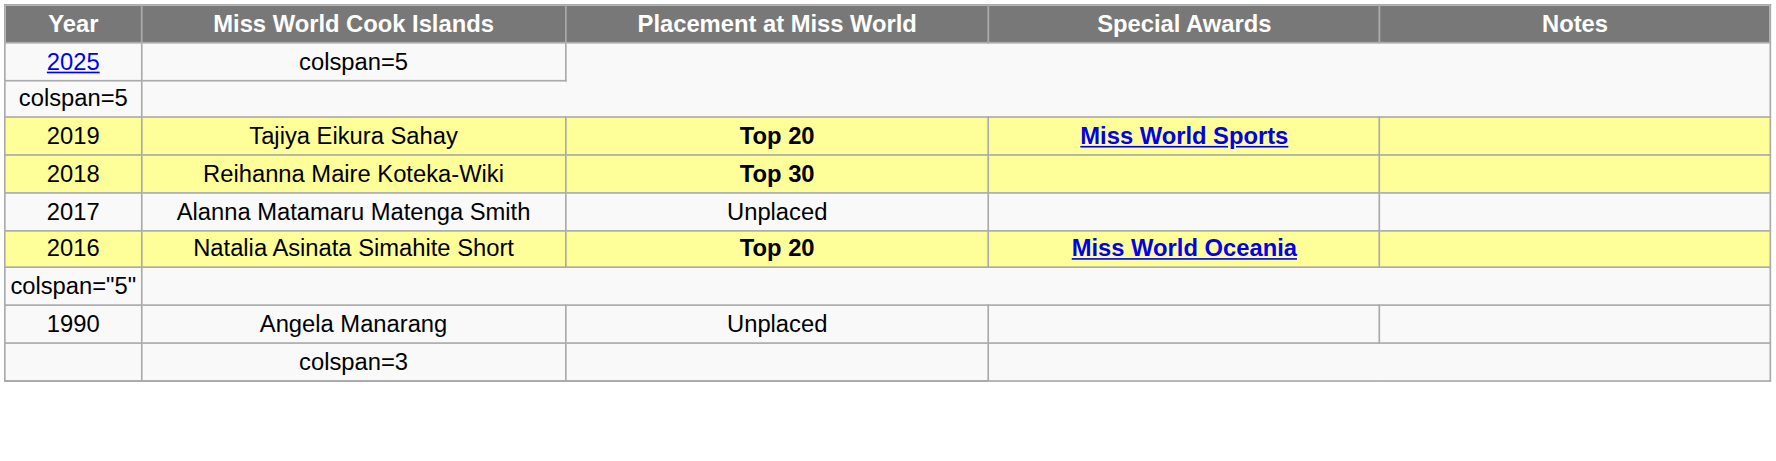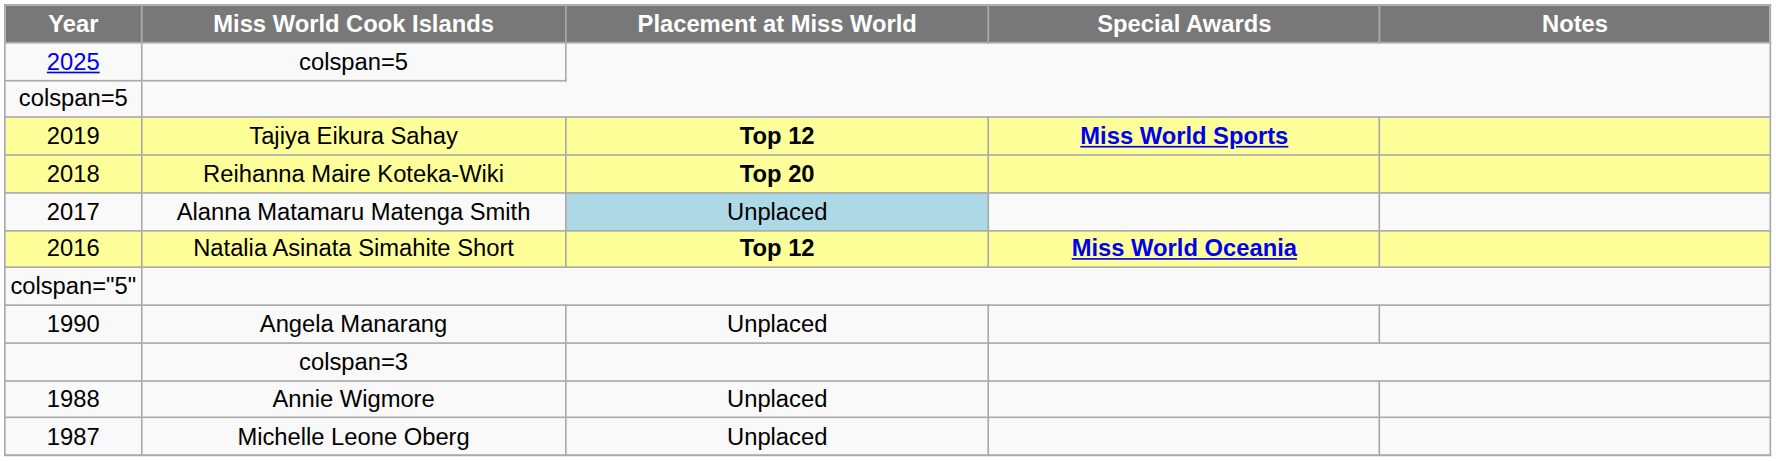(777, 137) Top 20 -> (777, 137) Top 12
(777, 174) Top 30 -> (777, 174) Top 20
(777, 212) no background -> (777, 212) lightblue background
(777, 249) Top 20 -> (777, 249) Top 12
+ row: (73, 399)
+ row: (73, 437)
